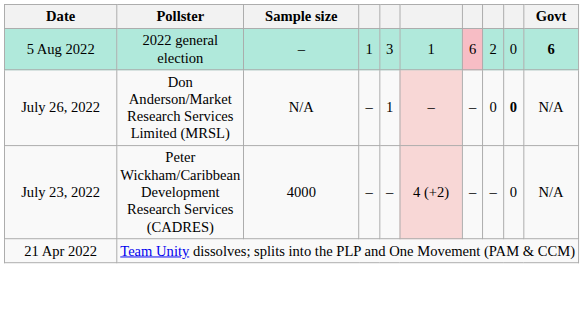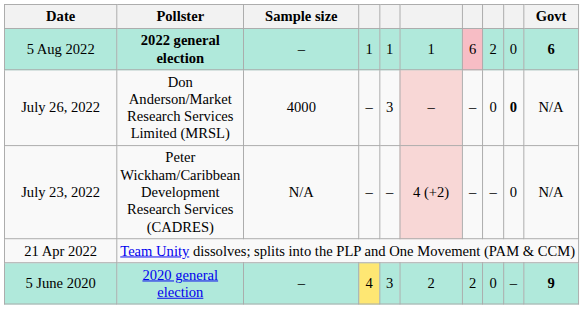(180, 49) normal -> (180, 49) bold
(390, 49) 3 -> (390, 49) 1
(301, 108) N/A -> (301, 108) 4000
(390, 108) 1 -> (390, 108) 3
(301, 192) 4000 -> (301, 192) N/A
+ row: (61, 283)
